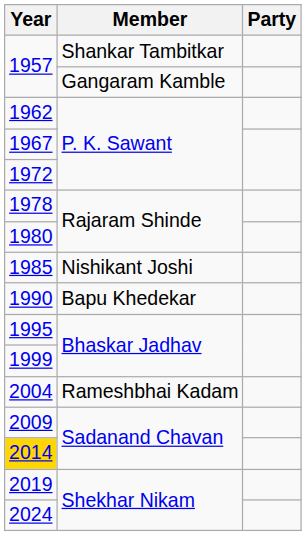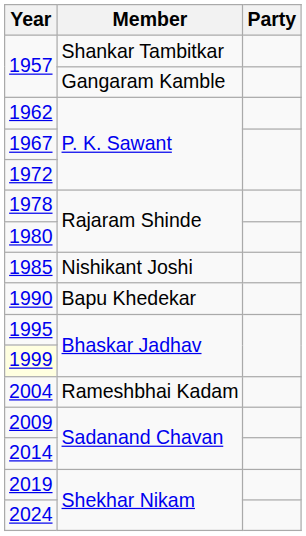(31, 360) no background -> (31, 360) lightyellow background
(31, 453) gold background -> (31, 453) no background
